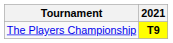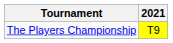(153, 30) bold -> (153, 30) normal
